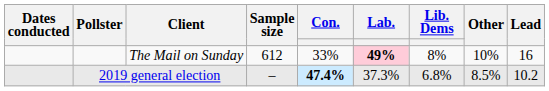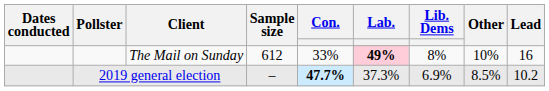(326, 76) 47.4% -> (326, 76) 47.7%
(437, 76) 6.8% -> (437, 76) 6.9%
